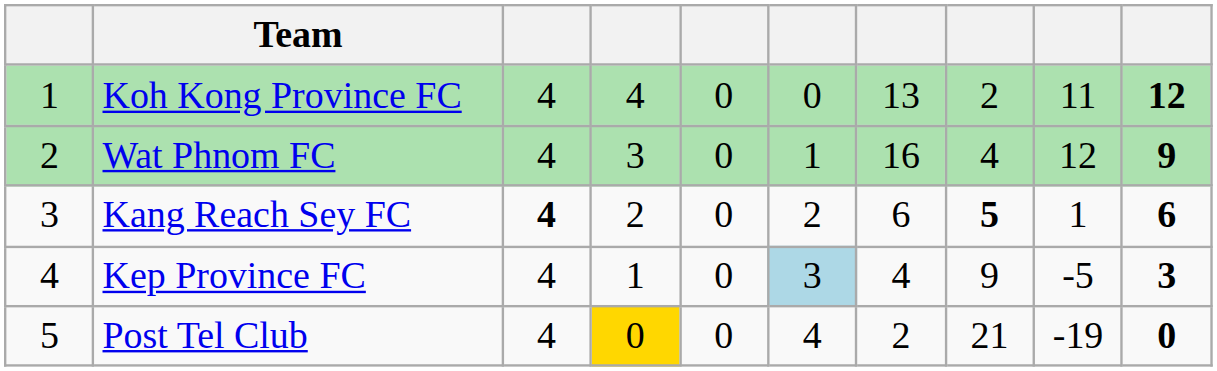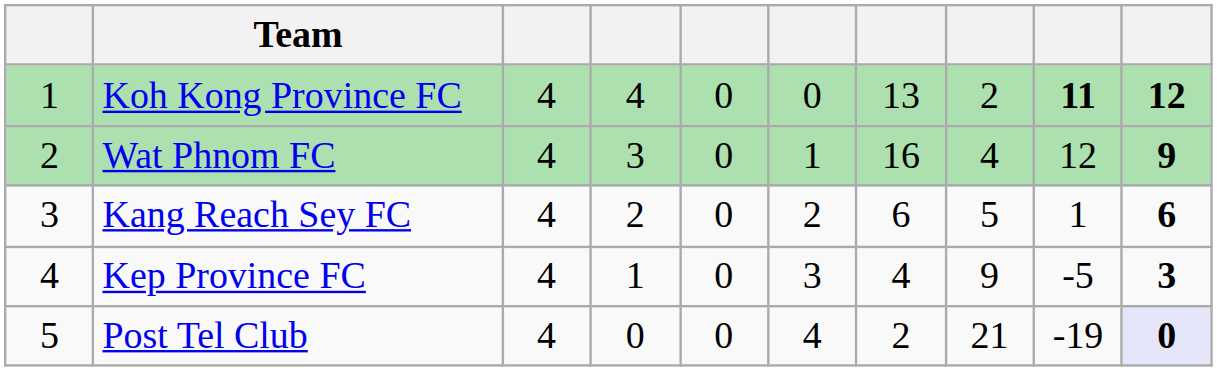(1078, 94) normal -> (1078, 94) bold
(547, 214) bold -> (547, 214) normal
(989, 214) bold -> (989, 214) normal
(812, 275) lightblue background -> (812, 275) no background
(635, 335) gold background -> (635, 335) no background
(1167, 335) no background -> (1167, 335) lavender background
